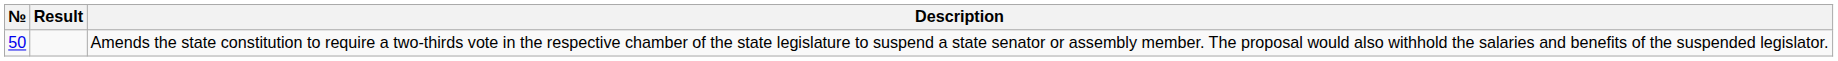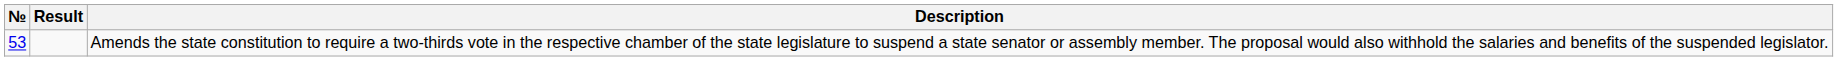(17, 42) 50 -> (17, 42) 53
